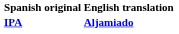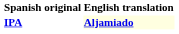(109, 22) no background -> (109, 22) lightyellow background
